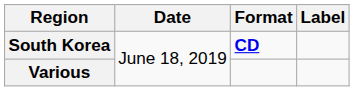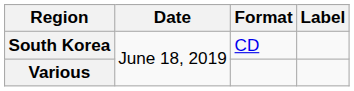(247, 45) bold -> (247, 45) normal
